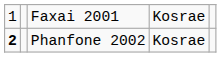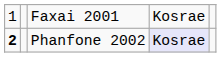(179, 40) no background -> (179, 40) lavender background
